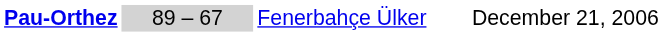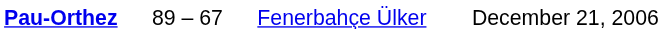(187, 18) lightgrey background -> (187, 18) no background
